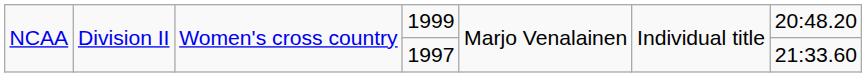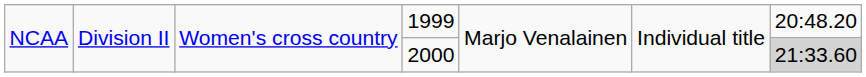(431, 54) 1997 -> (431, 54) 2000
(816, 54) no background -> (816, 54) lightgrey background
